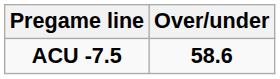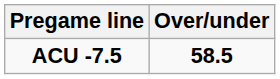(212, 55) 58.6 -> (212, 55) 58.5
